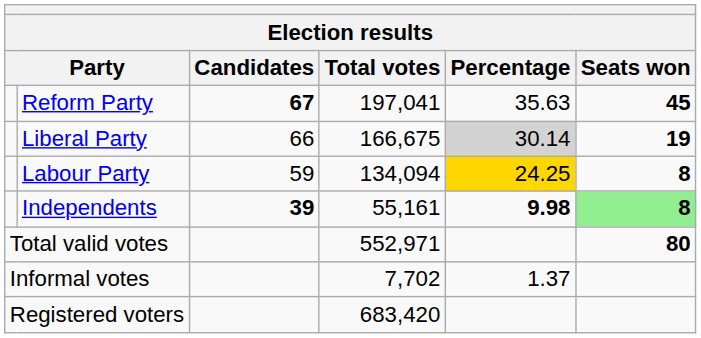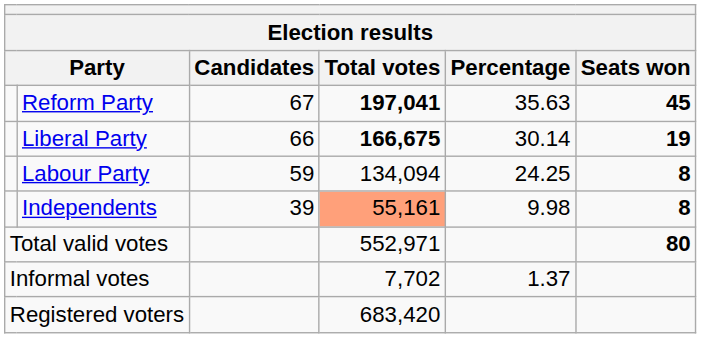(302, 102) bold -> (302, 102) normal
(400, 102) normal -> (400, 102) bold
(400, 138) normal -> (400, 138) bold
(543, 138) lightgrey background -> (543, 138) no background
(543, 173) gold background -> (543, 173) no background
(302, 208) bold -> (302, 208) normal
(406, 208) no background -> (406, 208) lightsalmon background
(549, 208) bold -> (549, 208) normal
(684, 208) lightgreen background -> (684, 208) no background
